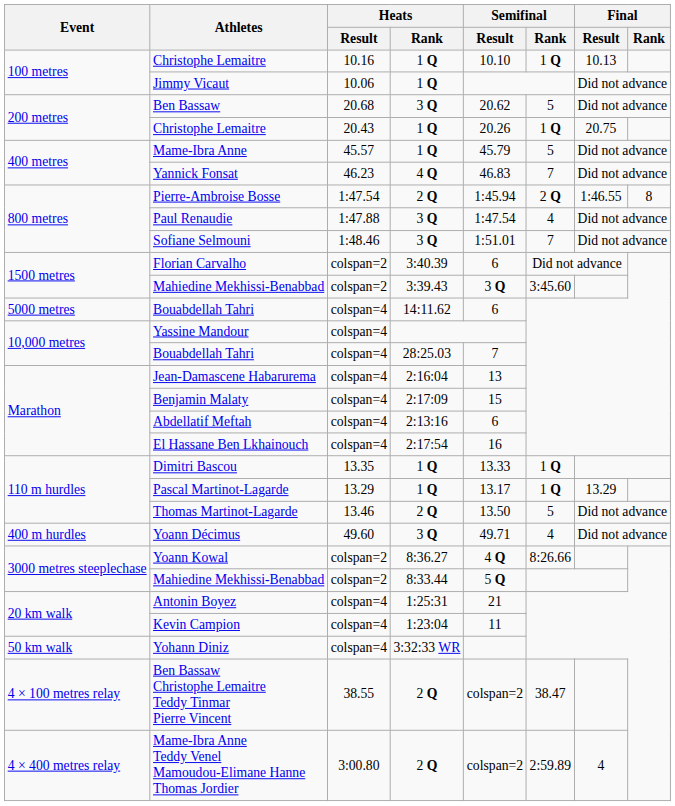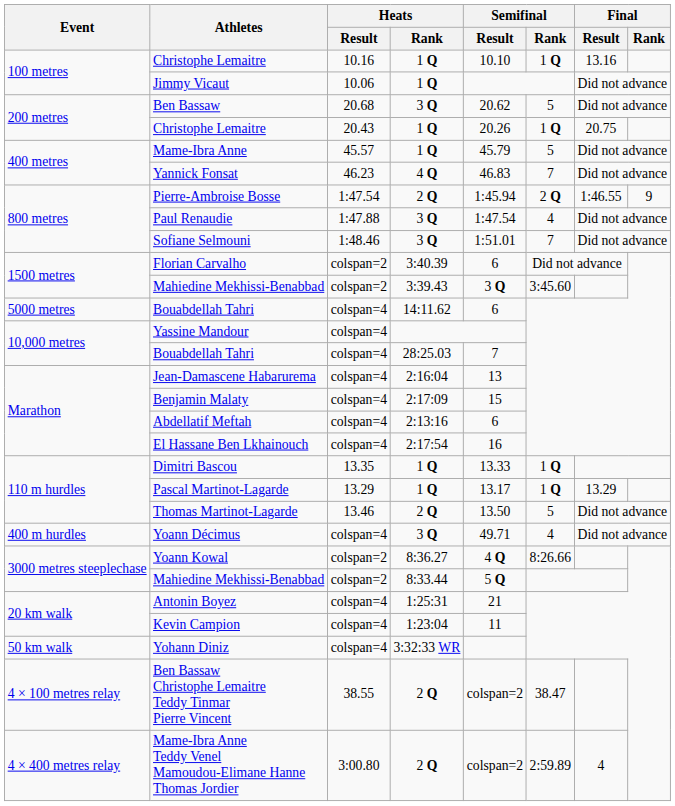(601, 61) 10.13 -> (601, 61) 13.16
(649, 196) 8 -> (649, 196) 9
(359, 535) 49.60 -> (359, 535) colspan=4
